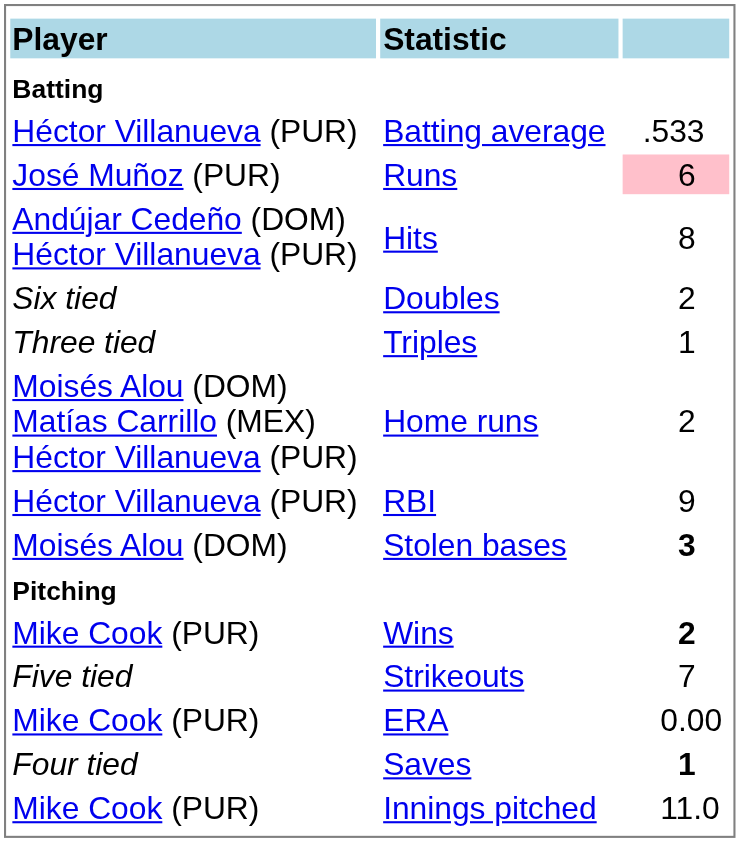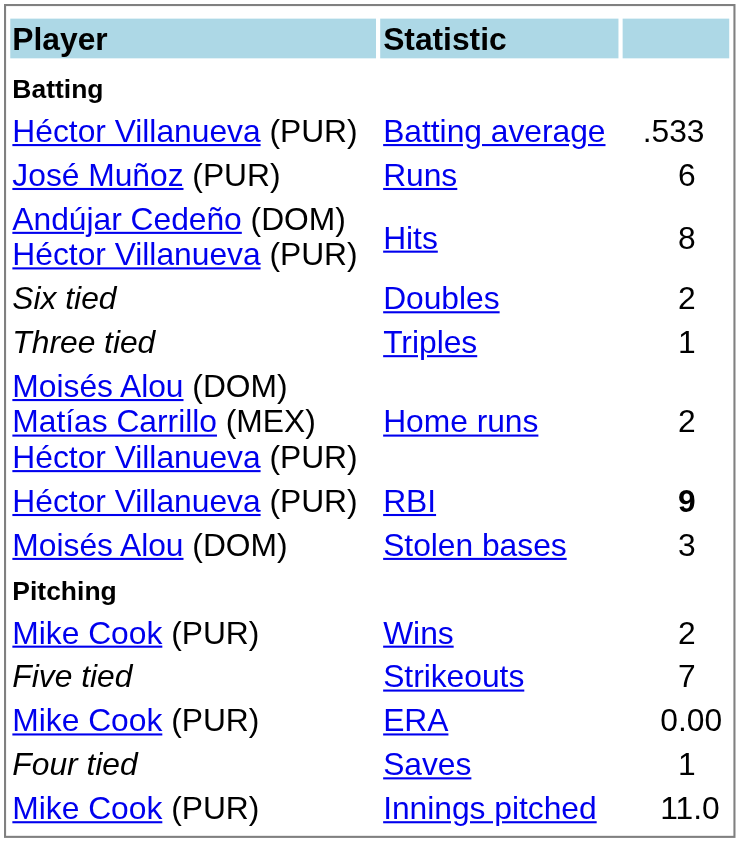(660, 174) pink background -> (660, 174) no background
(660, 500) normal -> (660, 500) bold
(660, 544) bold -> (660, 544) normal
(660, 632) bold -> (660, 632) normal
(660, 764) bold -> (660, 764) normal
